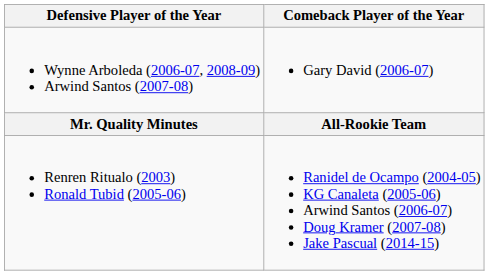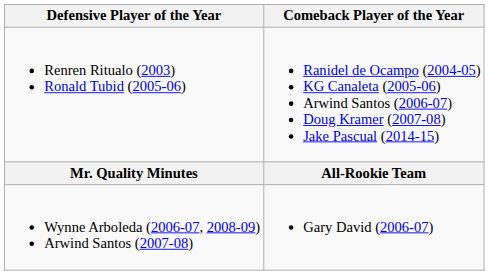rows swapped: (134, 78) <-> (134, 186)
